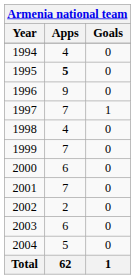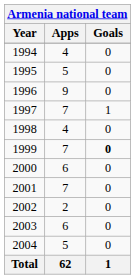(65, 71) bold -> (65, 71) normal
(108, 149) normal -> (108, 149) bold
